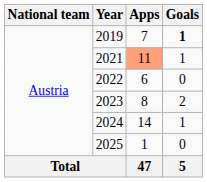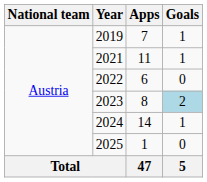(182, 36) bold -> (182, 36) normal
(144, 58) lightsalmon background -> (144, 58) no background
(182, 101) no background -> (182, 101) lightblue background
